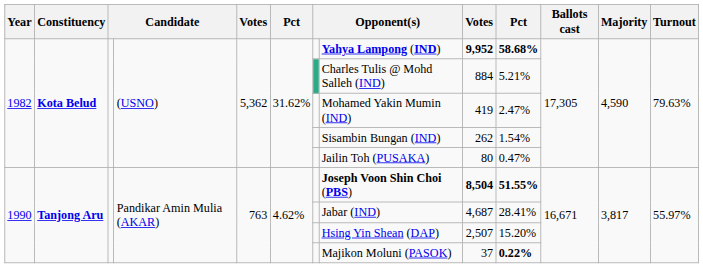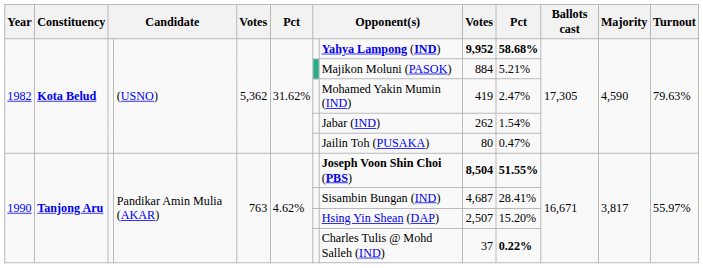(377, 76) Charles Tulis @ Mohd Salleh (IND) -> (387, 69) Majikon Moluni (PASOK)
(381, 137) Sisambin Bungan (IND) -> (351, 123) Jabar (IND)
(351, 212) Jabar (IND) -> (381, 198) Sisambin Bungan (IND)
(387, 252) Majikon Moluni (PASOK) -> (377, 245) Charles Tulis @ Mohd Salleh (IND)
